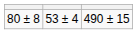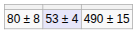(62, 19) no background -> (62, 19) lavender background
